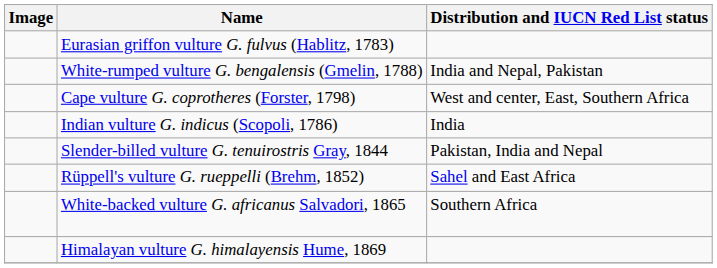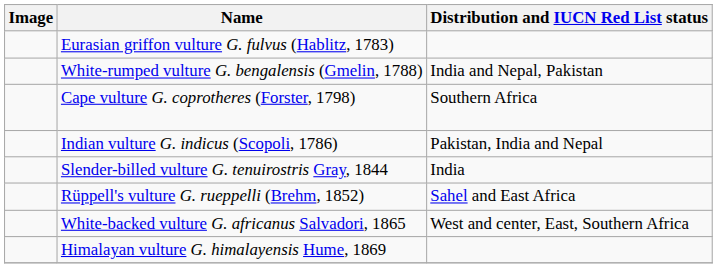(560, 97) West and center, East, Southern Africa -> (484, 97) Southern Africa
(448, 124) India -> (517, 143) Pakistan, India and Nepal
(517, 151) Pakistan, India and Nepal -> (448, 169) India
(484, 204) Southern Africa -> (560, 223) West and center, East, Southern Africa
